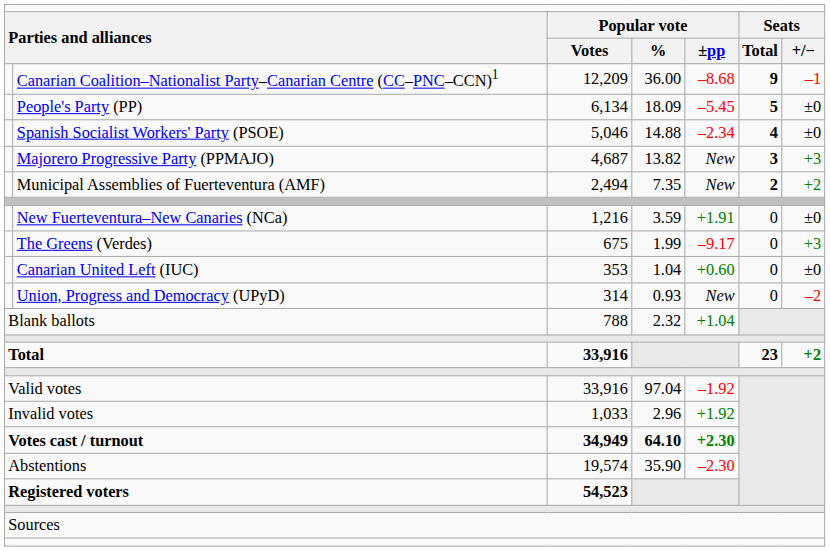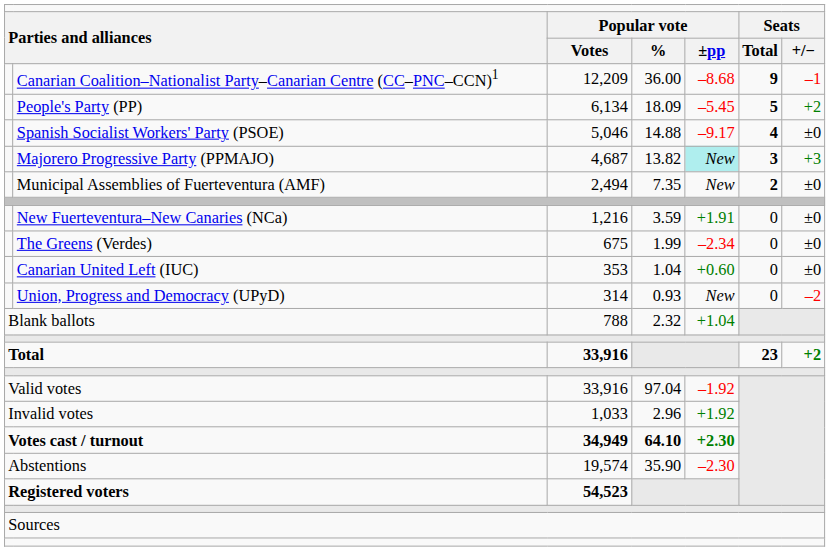(813, 107) ±0 -> (812, 107) +2
(716, 132) –2.34 -> (716, 132) –9.17
(720, 158) no background -> (720, 158) paleturquoise background
(812, 184) +2 -> (813, 184) ±0
(716, 243) –9.17 -> (716, 243) –2.34
(812, 243) +3 -> (813, 243) ±0
